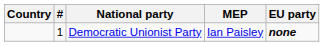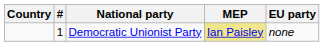(235, 32) no background -> (235, 32) khaki background
(282, 32) bold -> (281, 32) normal
